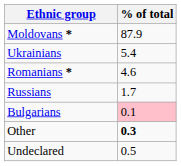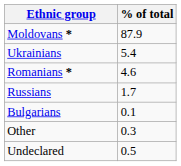(128, 111) pink background -> (128, 111) no background
(128, 131) bold -> (128, 131) normal
